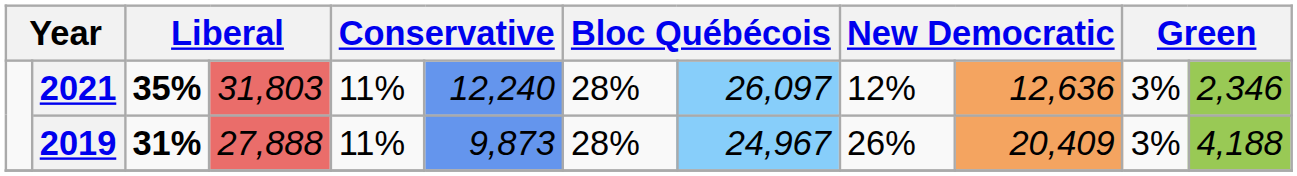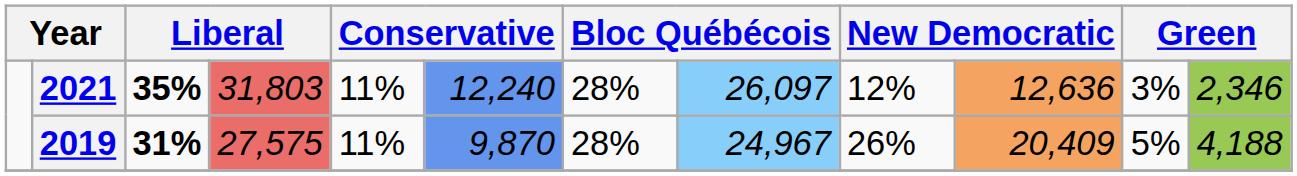(270, 143) 27,888 -> (270, 143) 27,575
(512, 143) 9,873 -> (512, 143) 9,870
(1156, 143) 3% -> (1156, 143) 5%
